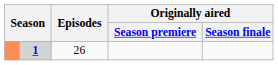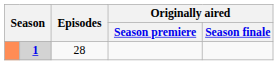(79, 50) 26 -> (79, 50) 28
